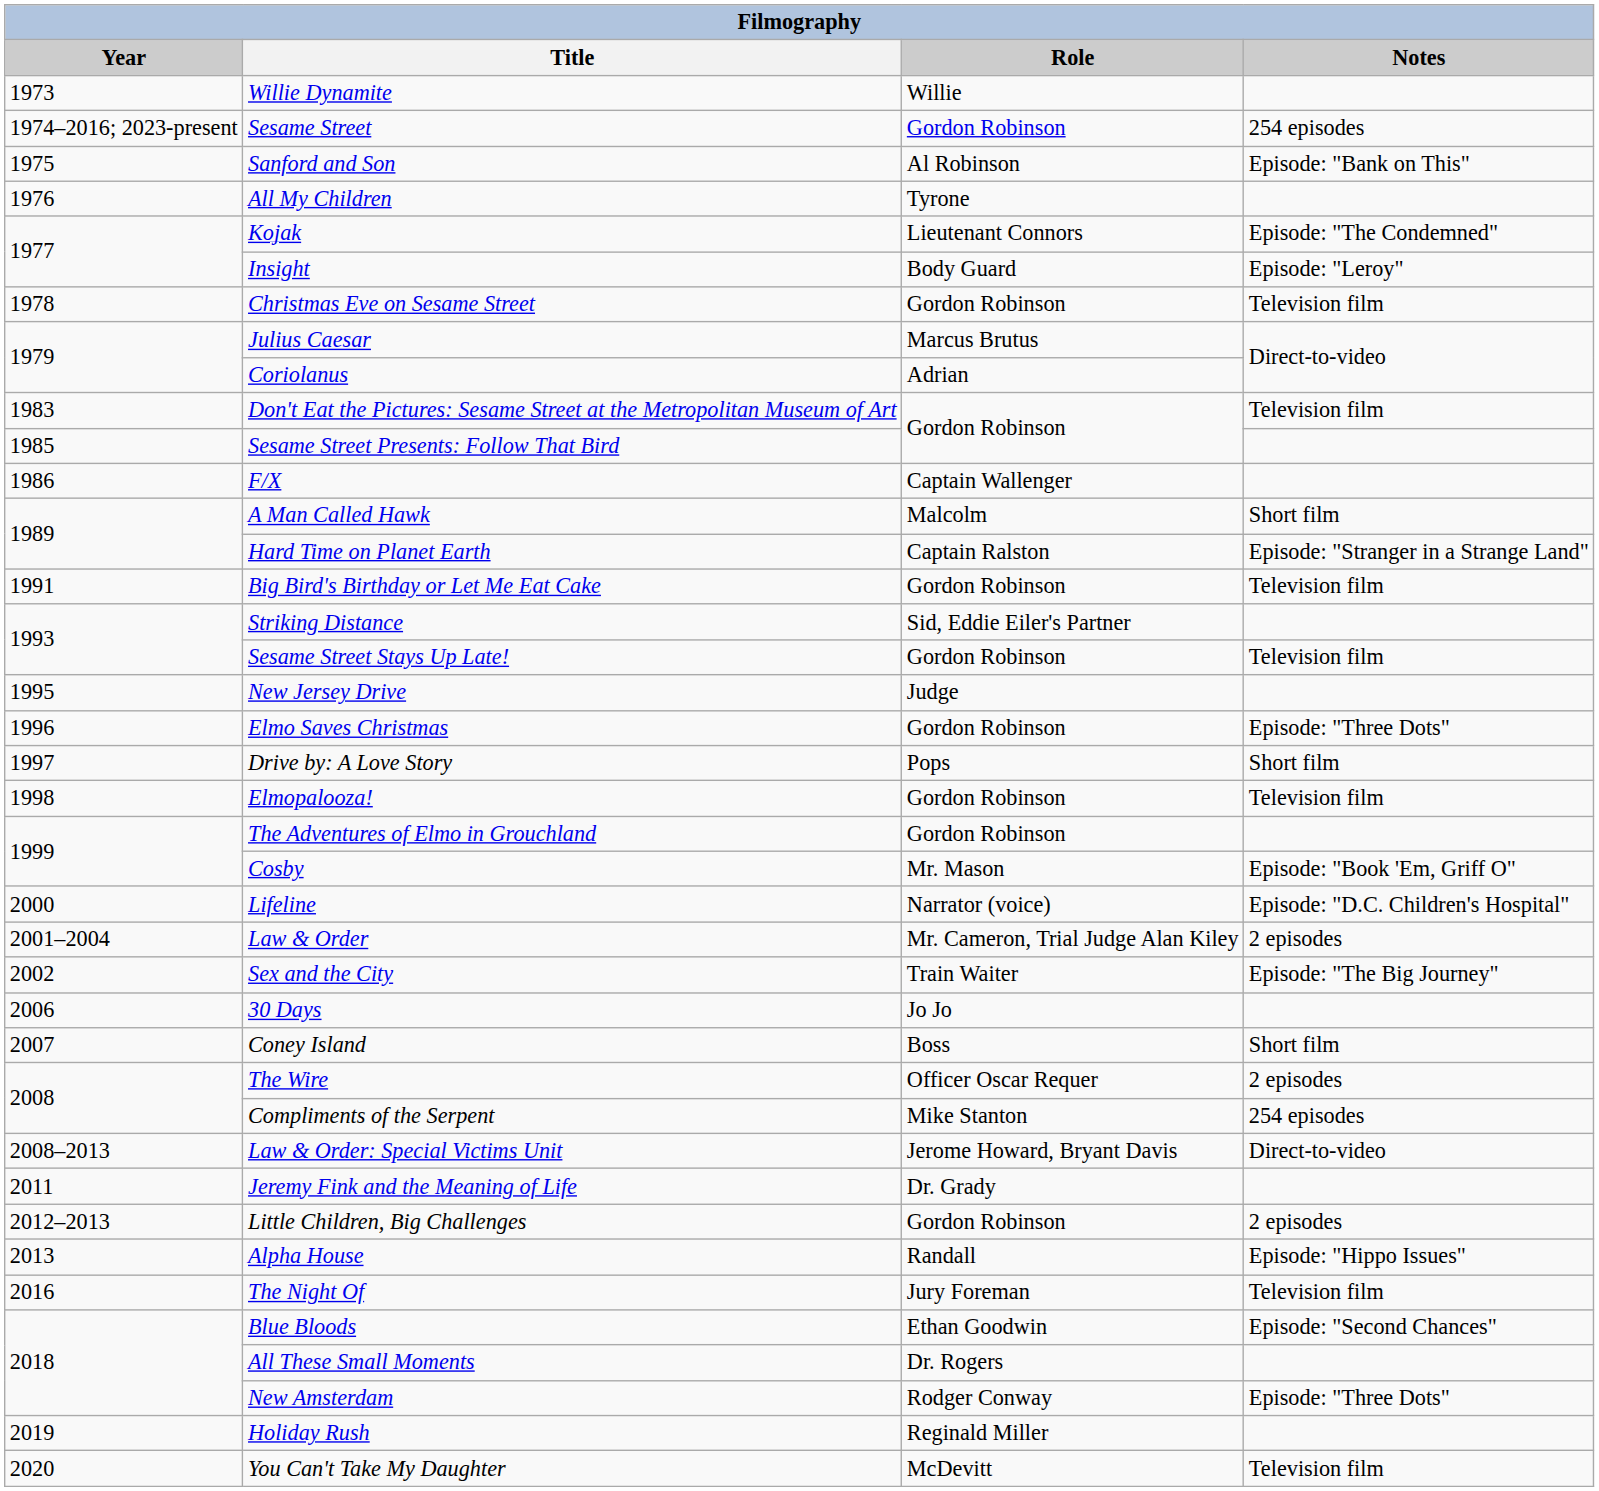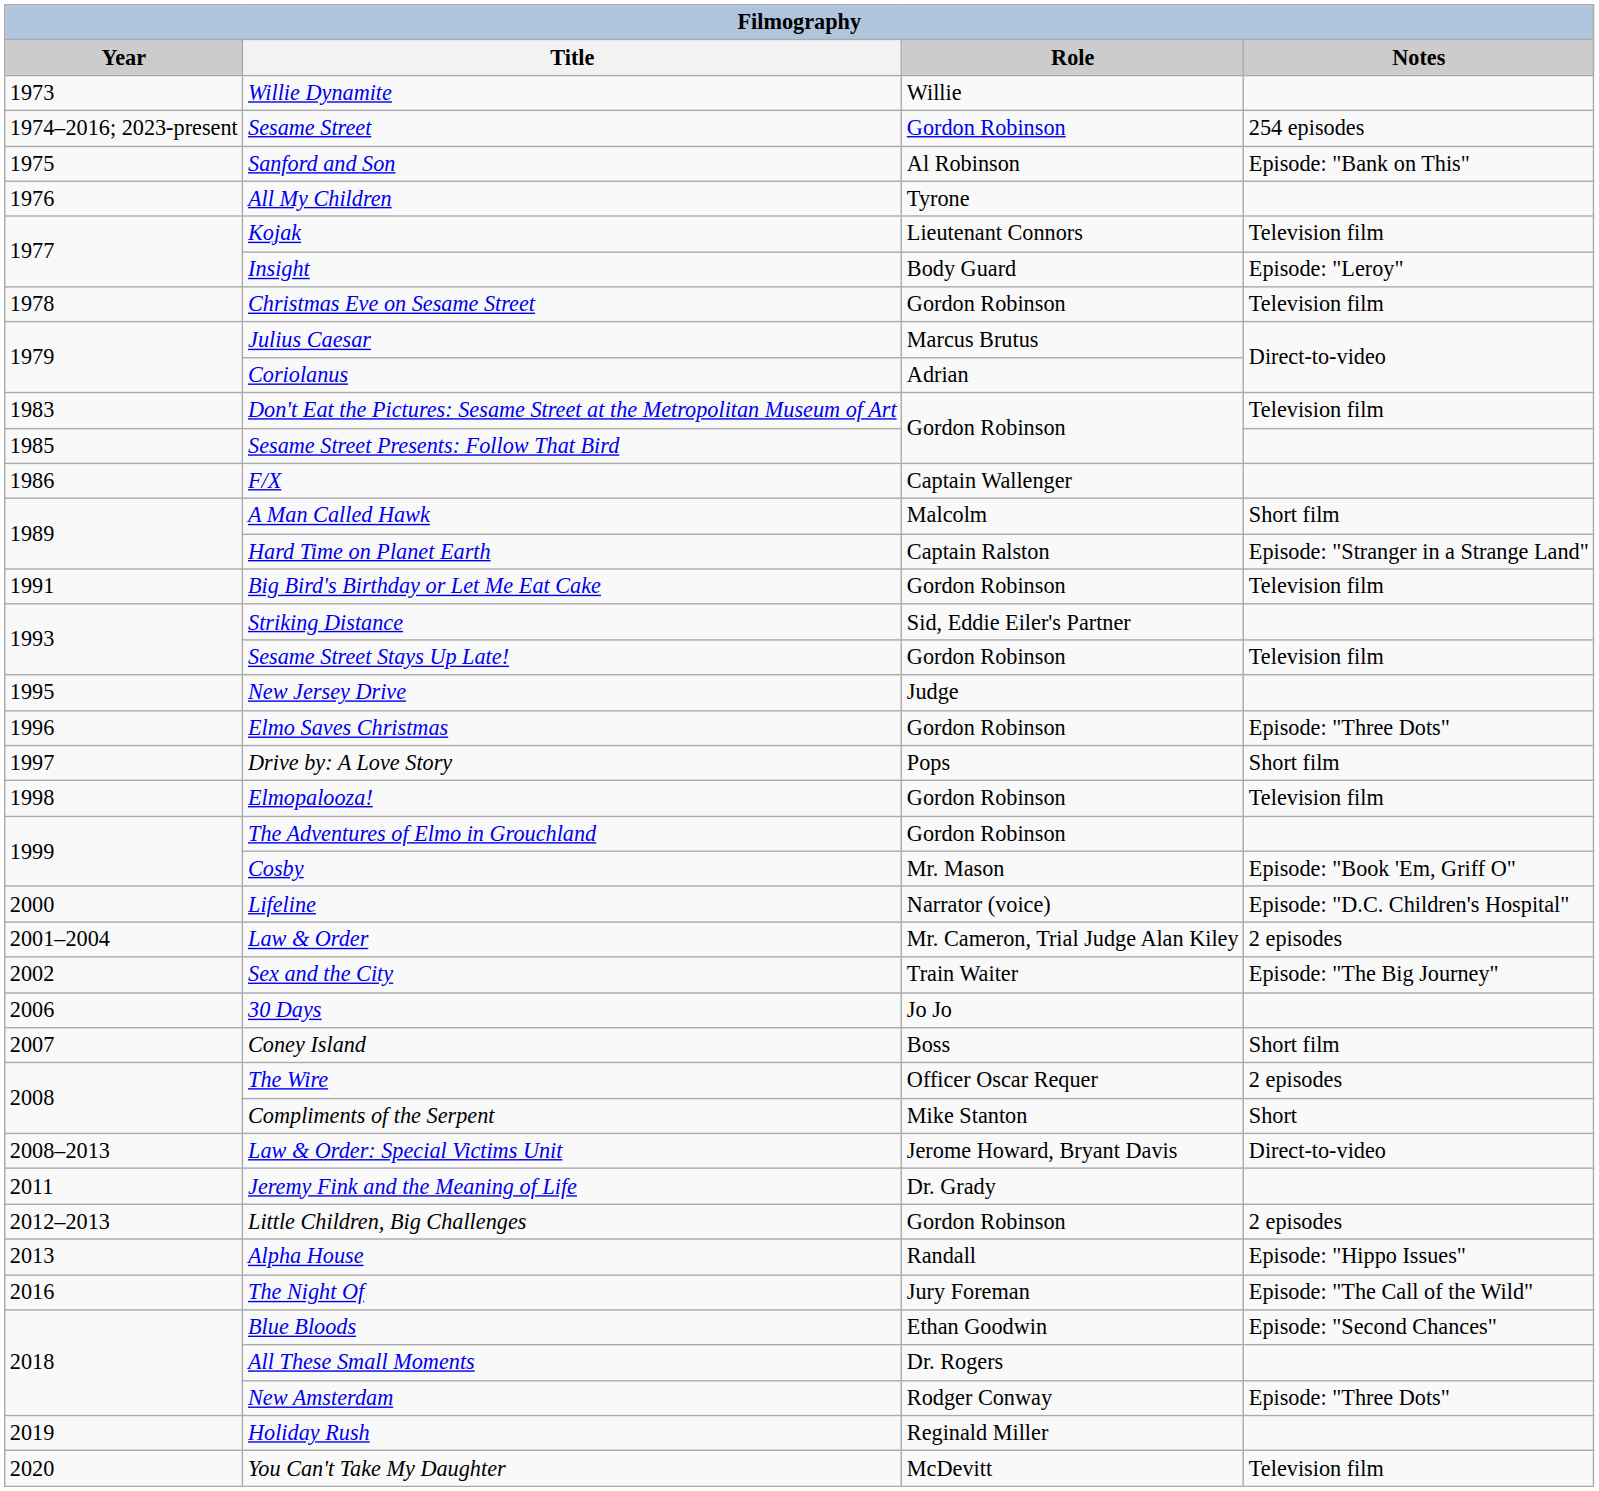(1373, 233) Episode: "The Condemned" -> (1316, 233) Television film
(1307, 1115) 254 episodes -> (1273, 1115) Short
(1316, 1291) Television film -> (1391, 1291) Episode: "The Call of the Wild"
